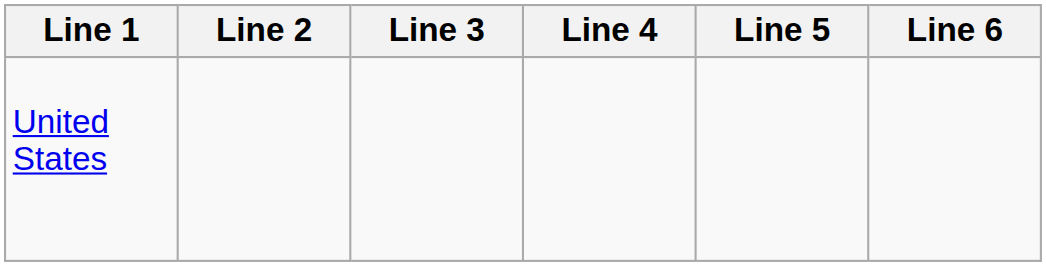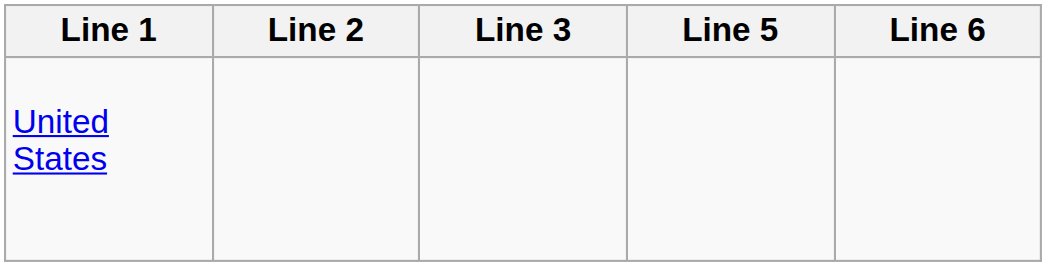- column: (609, 30)
